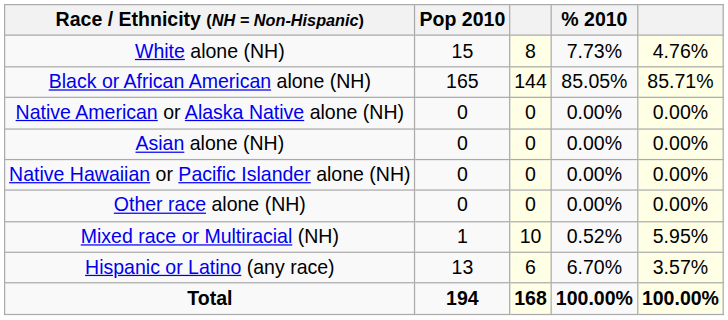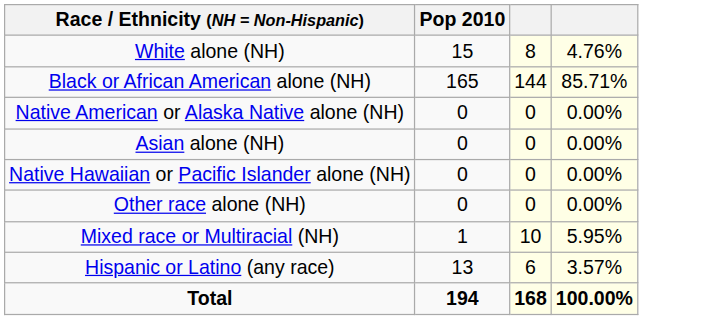- column: (594, 19)
